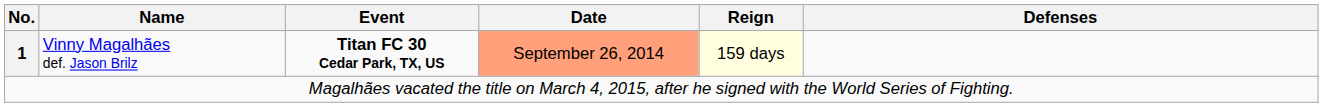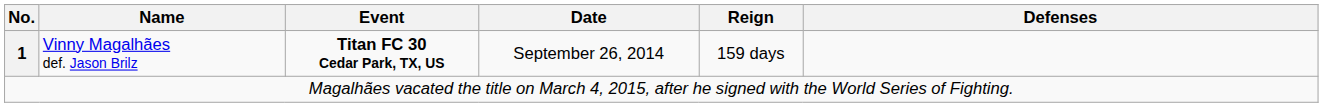(589, 53) lightsalmon background -> (589, 53) no background
(751, 53) lightyellow background -> (751, 53) no background
